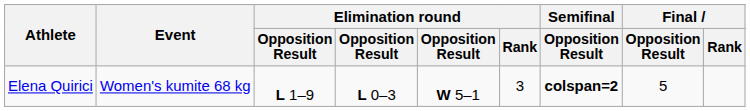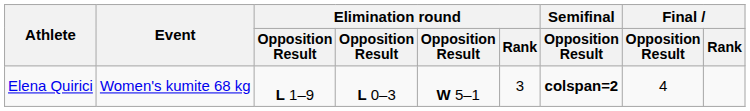(663, 87) 5 -> (663, 87) 4
